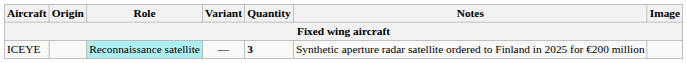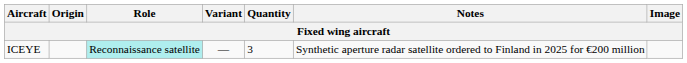(250, 49) bold -> (250, 49) normal
